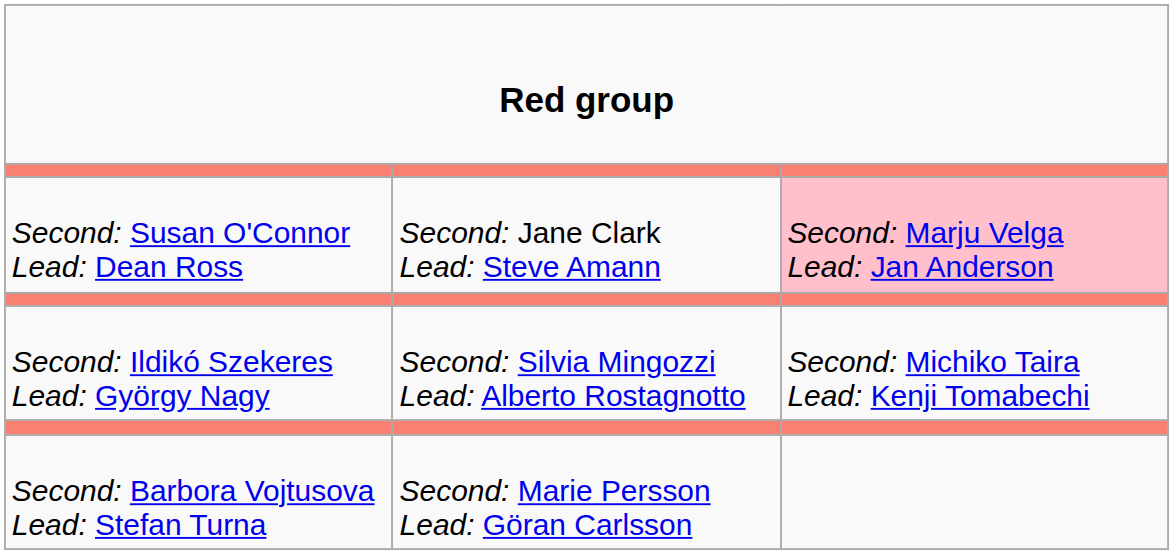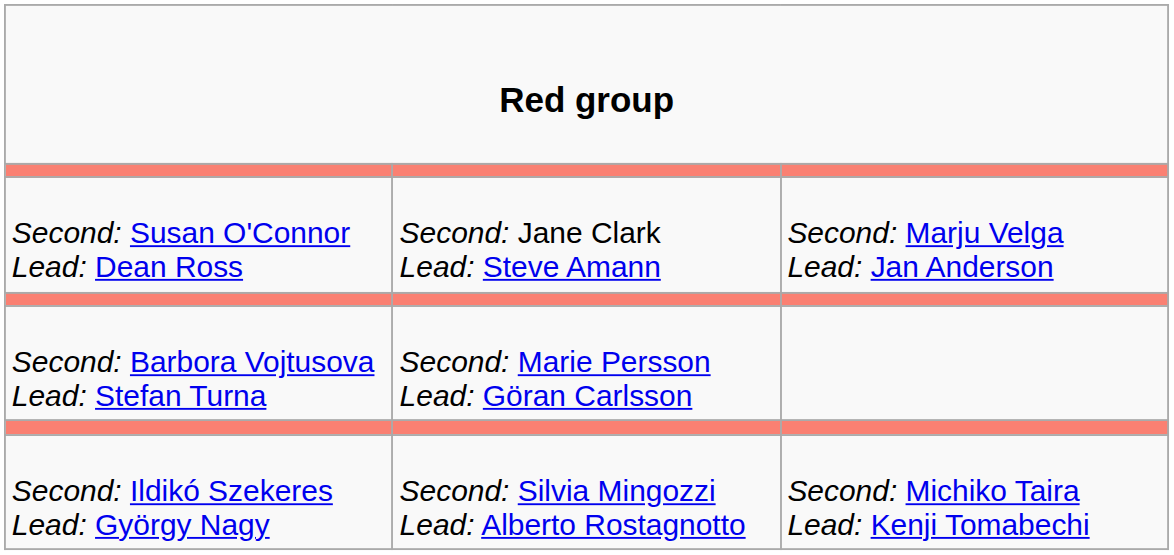(925, 251) pink background -> (925, 251) no background
rows swapped: (172, 379) <-> (193, 508)
